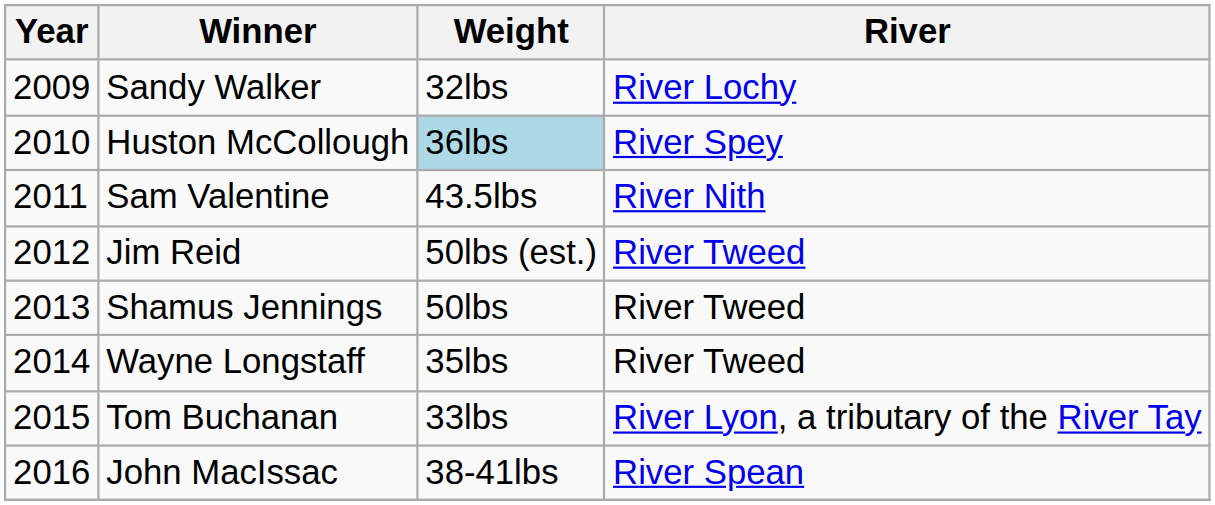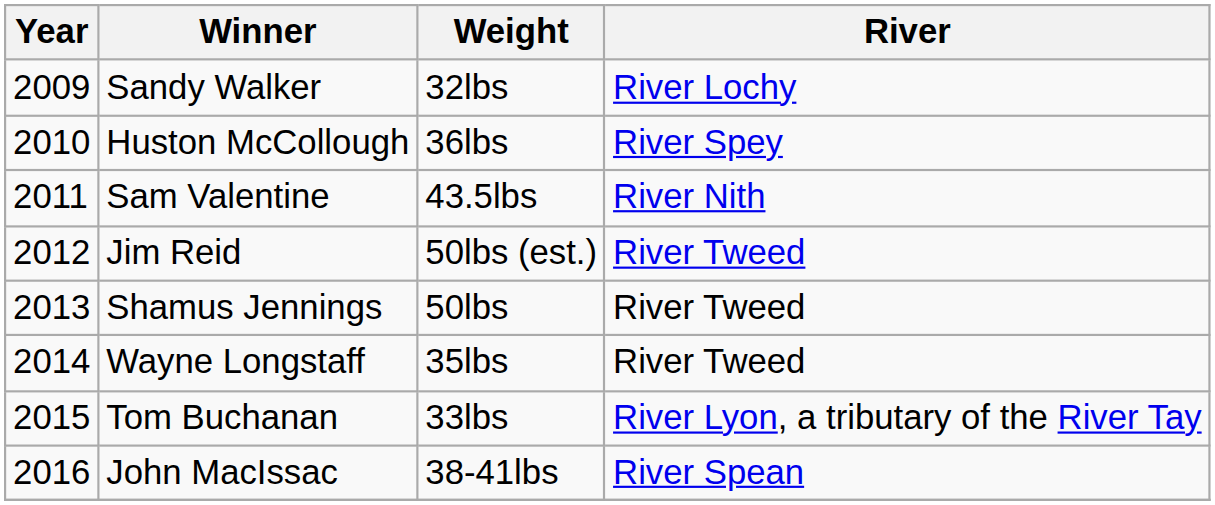(467, 142) lightblue background -> (467, 142) no background
